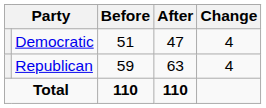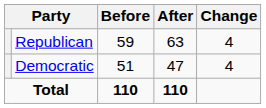rows swapped: (54, 66) <-> (54, 41)
